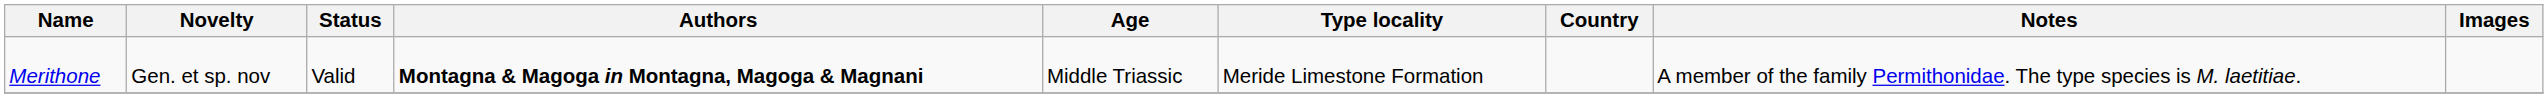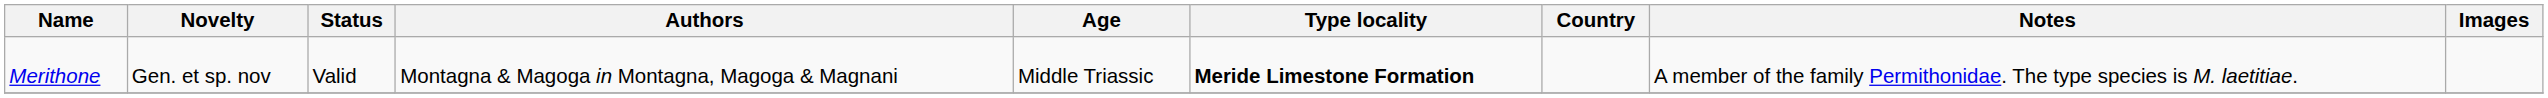(661, 76) bold -> (649, 76) normal
(1353, 76) normal -> (1334, 76) bold
